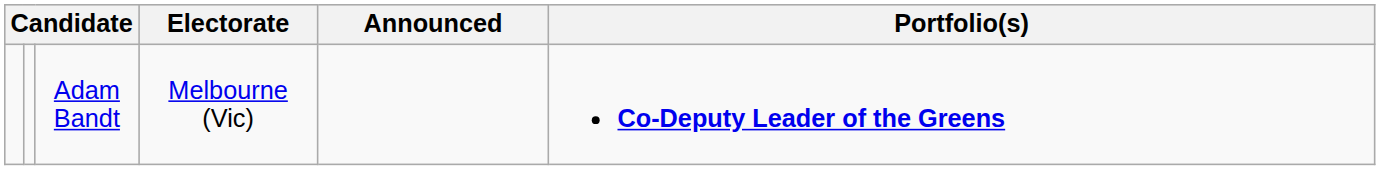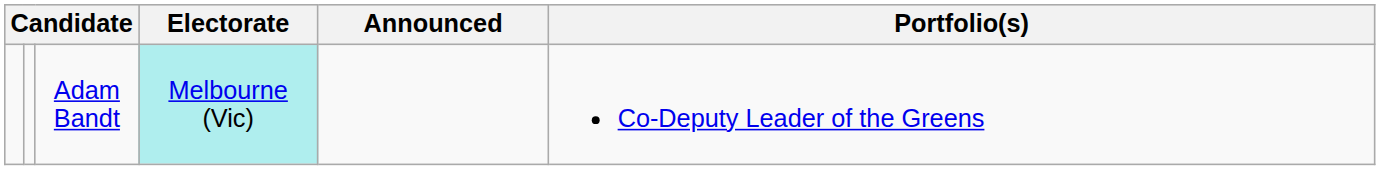(228, 104) no background -> (228, 104) paleturquoise background
(962, 119) bold -> (962, 119) normal
